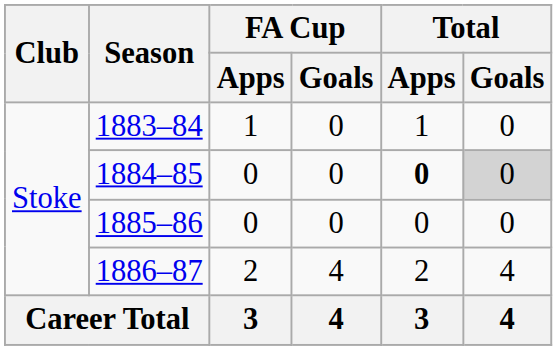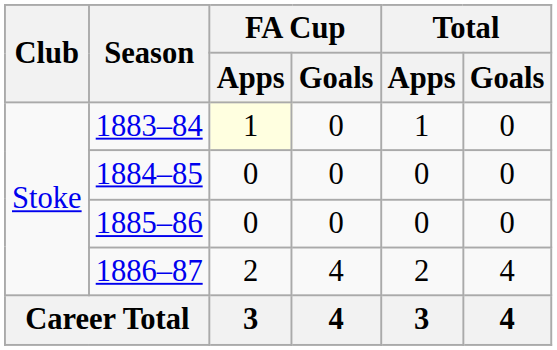(251, 125) no background -> (251, 125) lightyellow background
(422, 174) bold -> (422, 174) normal
(507, 174) lightgrey background -> (507, 174) no background
